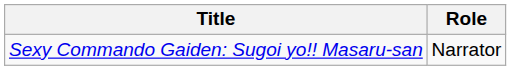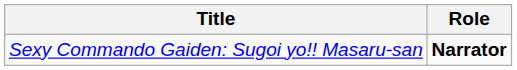(466, 49) normal -> (469, 49) bold
